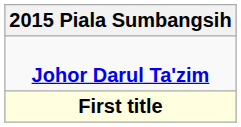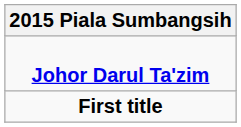(120, 106) lightyellow background -> (120, 106) no background
